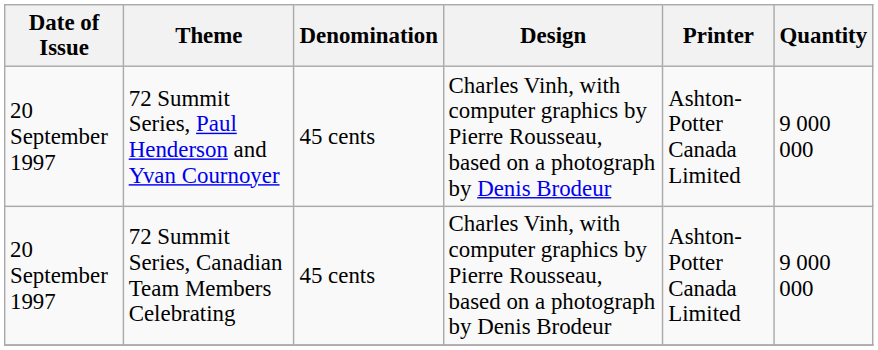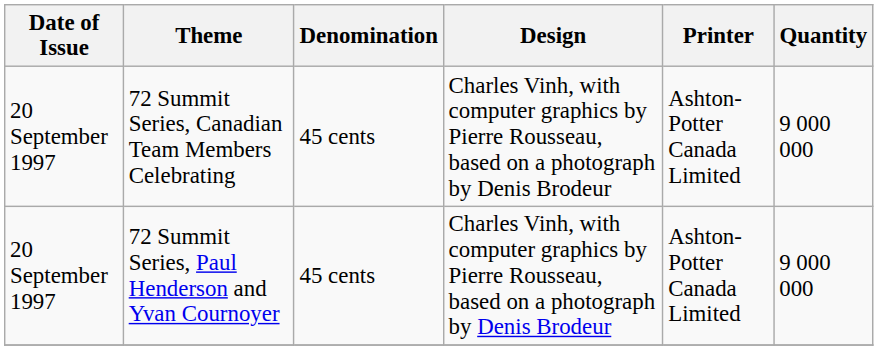rows swapped: (204, 136) <-> (206, 275)
